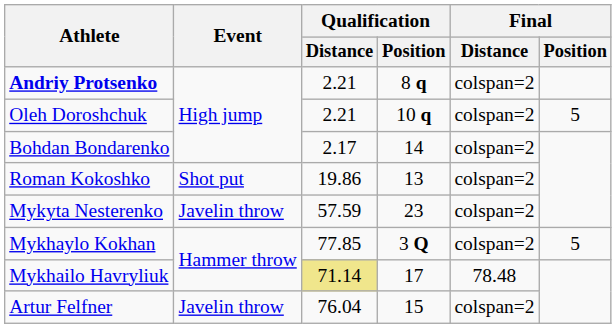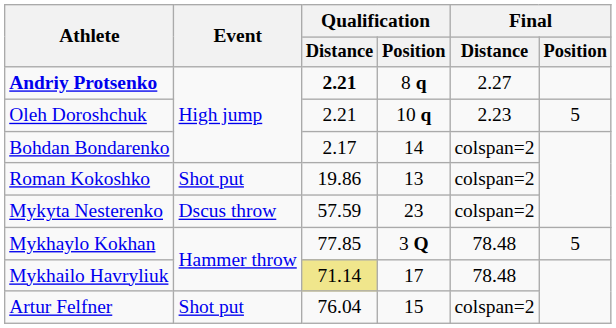(339, 83) normal -> (339, 83) bold
(494, 83) colspan=2 -> (494, 83) 2.27
(494, 115) colspan=2 -> (494, 115) 2.23
(231, 211) Javelin throw -> (227, 211) Dscus throw
(494, 243) colspan=2 -> (494, 243) 78.48
(231, 307) Javelin throw -> (211, 307) Shot put
